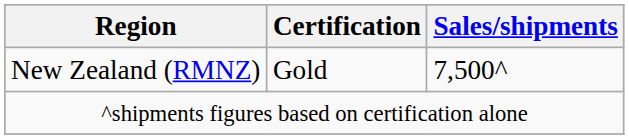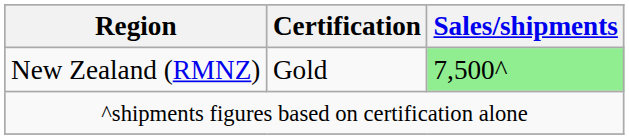(470, 69) no background -> (470, 69) lightgreen background
